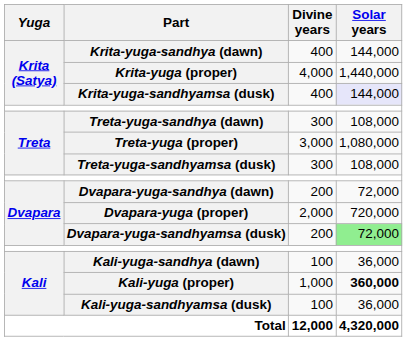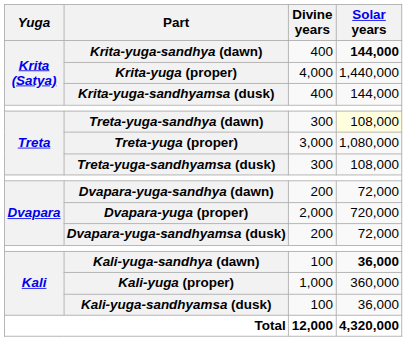(375, 51) normal -> (375, 51) bold
(375, 94) lavender background -> (375, 94) no background
(375, 121) no background -> (375, 121) lightyellow background
(378, 234) lightgreen background -> (378, 234) no background
(378, 262) normal -> (378, 262) bold
(375, 283) bold -> (375, 283) normal
